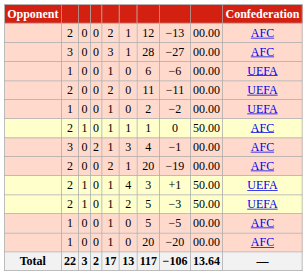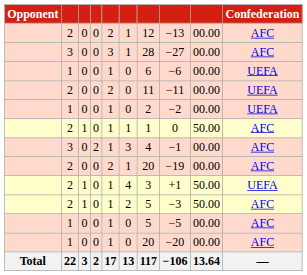(262, 204) UEFA -> (262, 204) AFC
